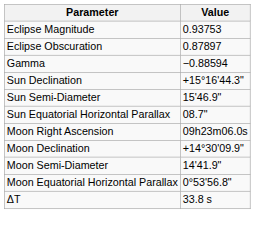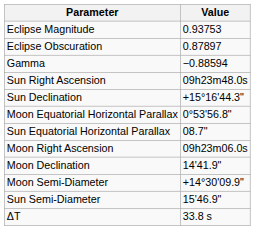+ row: (56, 81)
rows swapped: (54, 98) <-> (92, 183)
(213, 149) +14°30'09.9" -> (202, 166) 14'41.9"
(202, 166) 14'41.9" -> (213, 183) +14°30'09.9"
